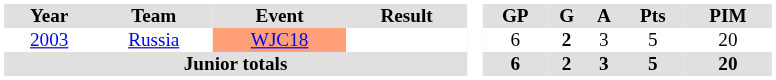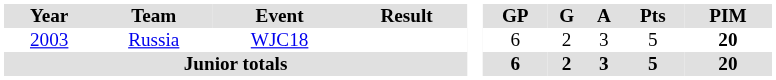(280, 39) lightsalmon background -> (280, 39) no background
(567, 39) bold -> (567, 39) normal
(728, 39) normal -> (728, 39) bold
